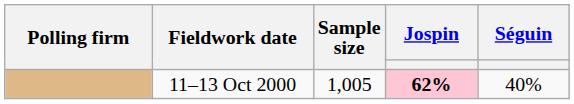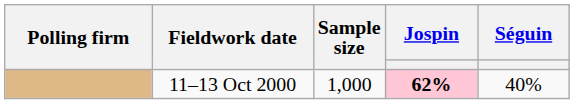(349, 84) 1,005 -> (349, 84) 1,000
